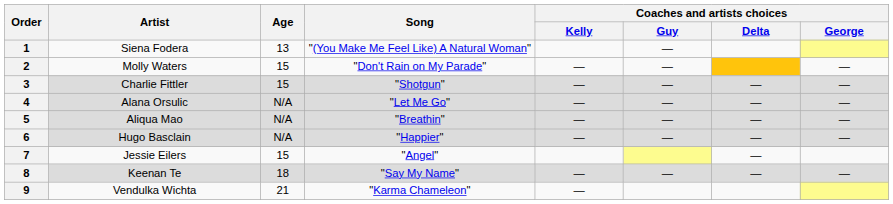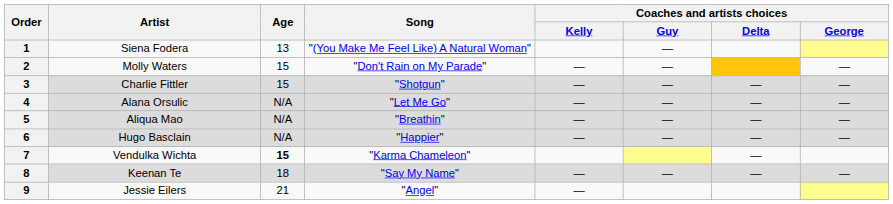(155, 155) Jessie Eilers -> (155, 155) Vendulka Wichta
(283, 155) normal -> (283, 155) bold
(420, 155) "Angel" -> (420, 155) "Karma Chameleon"
(155, 191) Vendulka Wichta -> (155, 191) Jessie Eilers
(420, 191) "Karma Chameleon" -> (420, 191) "Angel"
